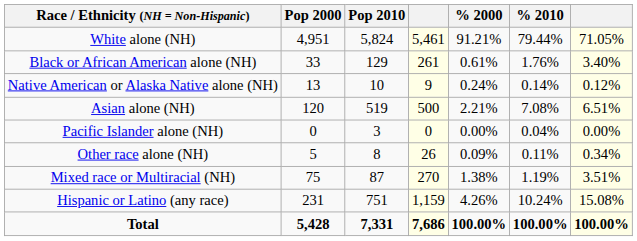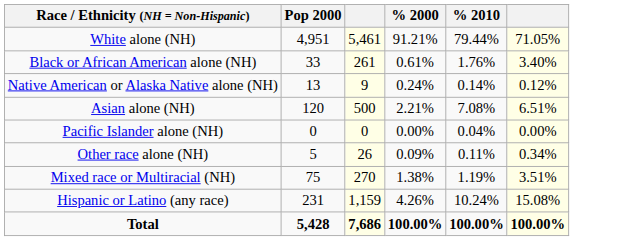- column: (377, 16)
